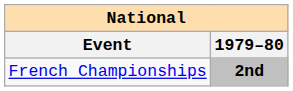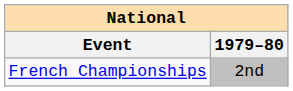(249, 72) bold -> (249, 72) normal
